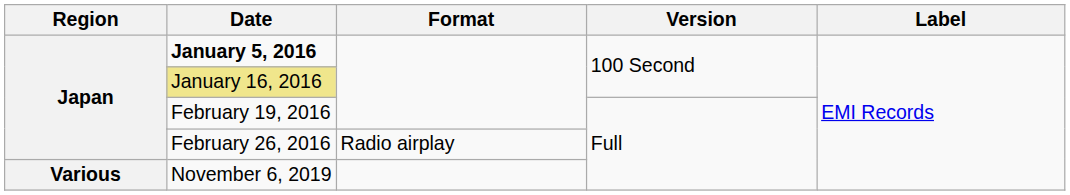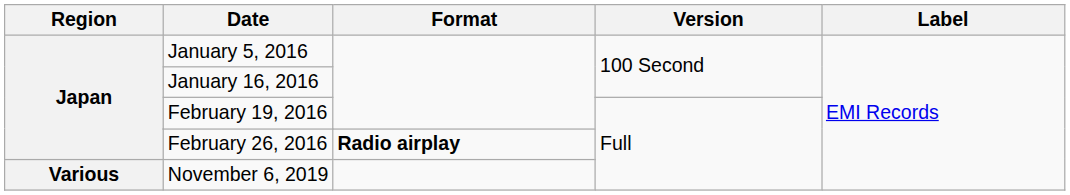(244, 50) bold -> (238, 50) normal
(246, 81) khaki background -> (243, 81) no background
(398, 143) normal -> (399, 143) bold
